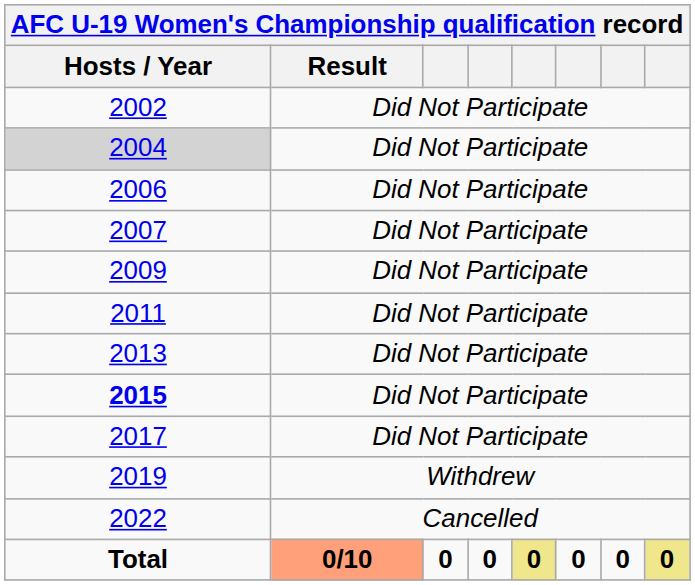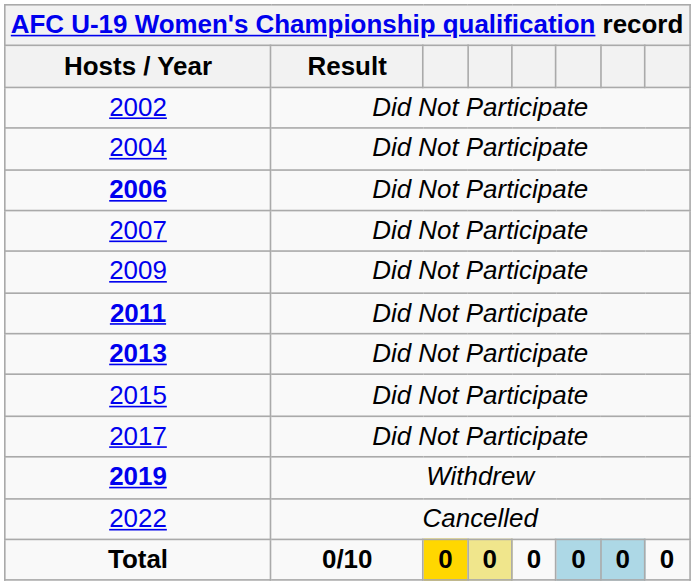(138, 148) lightgrey background -> (138, 148) no background
(138, 189) normal -> (138, 189) bold
(138, 312) normal -> (138, 312) bold
(138, 353) normal -> (138, 353) bold
(138, 395) bold -> (138, 395) normal
(138, 477) normal -> (138, 477) bold
(347, 559) lightsalmon background -> (347, 559) no background
(445, 559) no background -> (445, 559) gold background
(490, 559) no background -> (490, 559) khaki background
(534, 559) khaki background -> (534, 559) no background
(578, 559) no background -> (578, 559) lightblue background
(623, 559) no background -> (623, 559) lightblue background
(667, 559) khaki background -> (667, 559) no background
